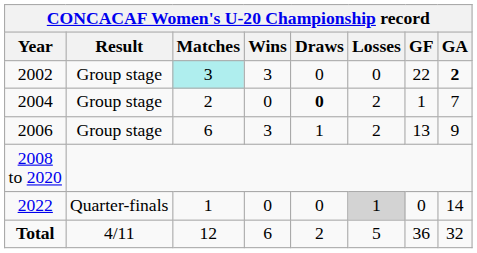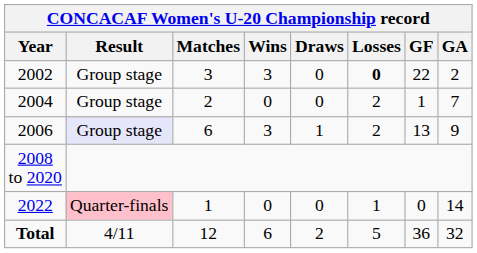(208, 74) paleturquoise background -> (208, 74) no background
(377, 74) normal -> (377, 74) bold
(455, 74) bold -> (455, 74) normal
(320, 102) bold -> (320, 102) normal
(119, 130) no background -> (119, 130) lavender background
(119, 205) no background -> (119, 205) pink background
(377, 205) lightgrey background -> (377, 205) no background
